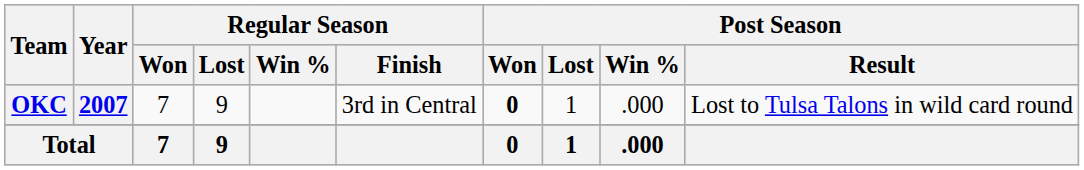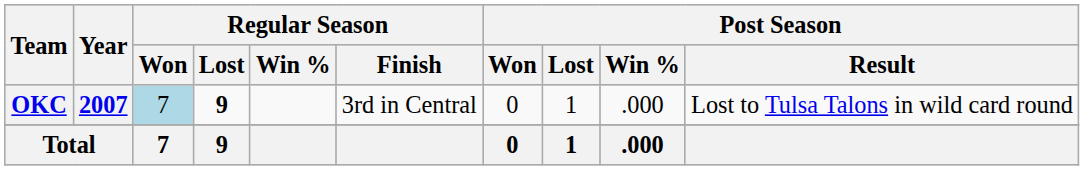(163, 104) no background -> (163, 104) lightblue background
(222, 104) normal -> (222, 104) bold
(512, 104) bold -> (512, 104) normal
